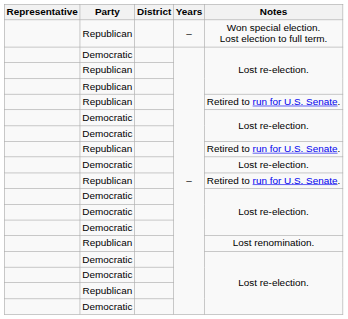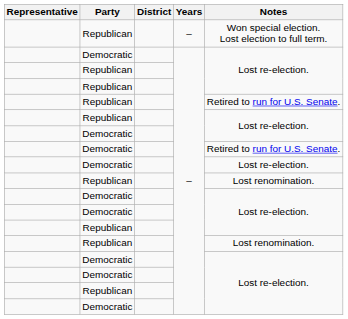(107, 117) Democratic -> (107, 117) Republican
(107, 149) Republican -> (107, 149) Democratic
(274, 180) Retired to run for U.S. Senate. -> (274, 180) Lost renomination.
(107, 228) Democratic -> (107, 228) Republican
